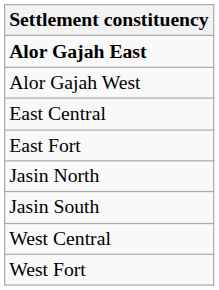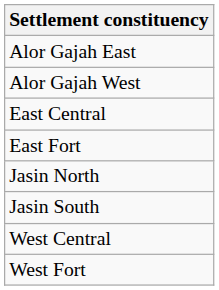(78, 51) bold -> (73, 51) normal
